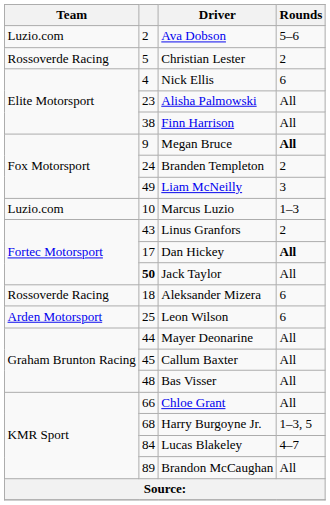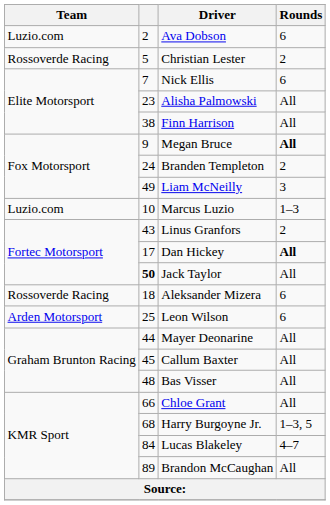(289, 36) 5–6 -> (283, 36) 6
(145, 79) 4 -> (145, 79) 7
